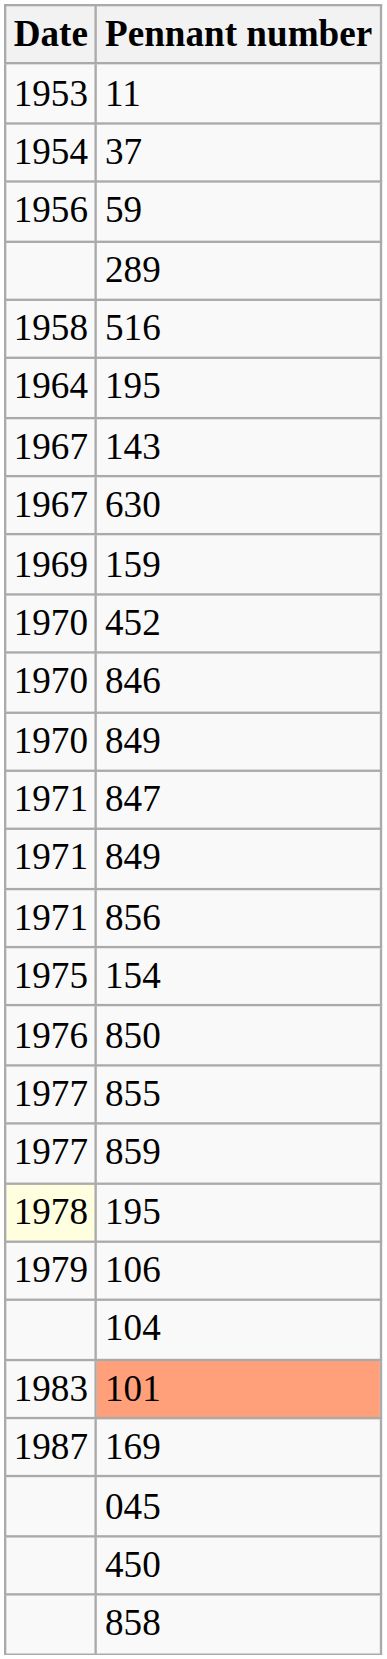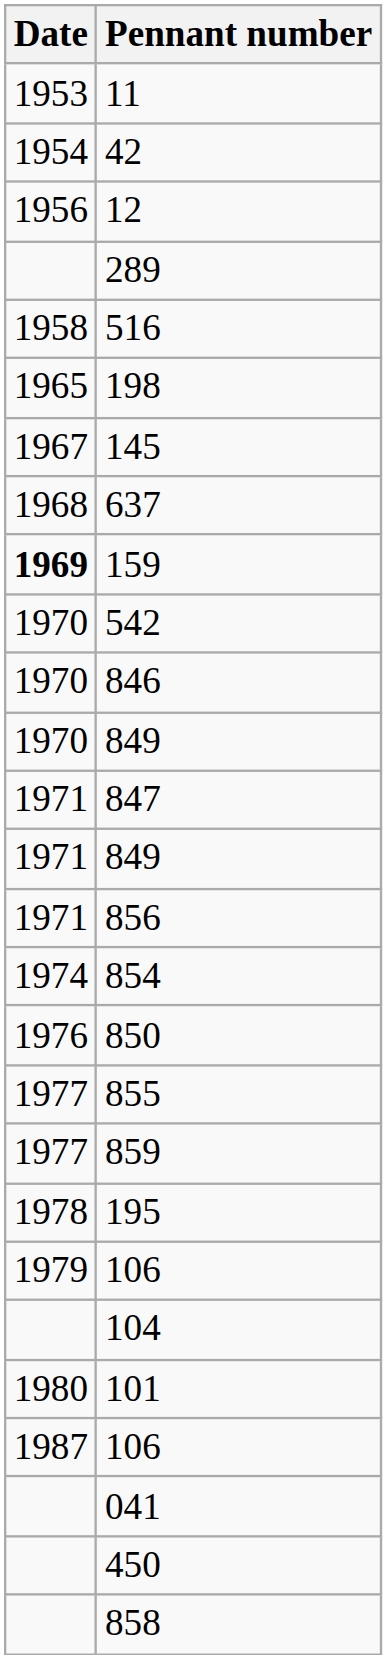(124, 151) 37 -> (124, 151) 42
(124, 210) 59 -> (124, 210) 12
(51, 387) 1964 -> (51, 387) 1965
(133, 387) 195 -> (133, 387) 198
(133, 446) 143 -> (133, 446) 145
(51, 504) 1967 -> (51, 504) 1968
(133, 504) 630 -> (133, 504) 637
(51, 563) normal -> (51, 563) bold
(133, 622) 452 -> (133, 622) 542
(51, 975) 1975 -> (51, 975) 1974
(133, 975) 154 -> (133, 975) 854
(51, 1211) lightyellow background -> (51, 1211) no background
(51, 1387) 1983 -> (51, 1387) 1980
(133, 1387) lightsalmon background -> (133, 1387) no background
(133, 1446) 169 -> (133, 1446) 106
(133, 1505) 045 -> (133, 1505) 041
